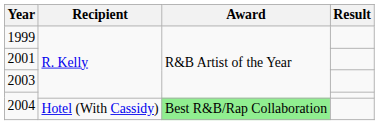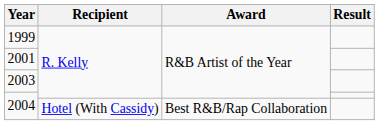(246, 109) lightgreen background -> (246, 109) no background
